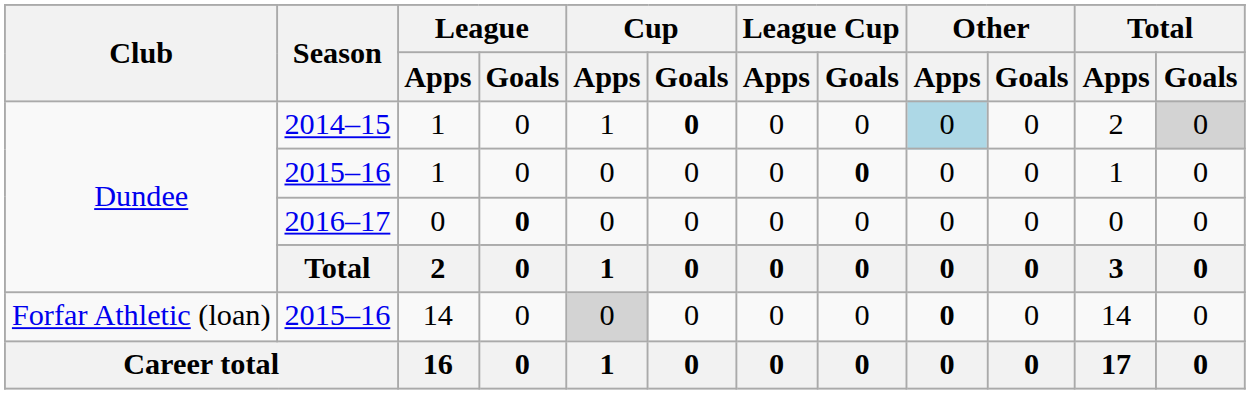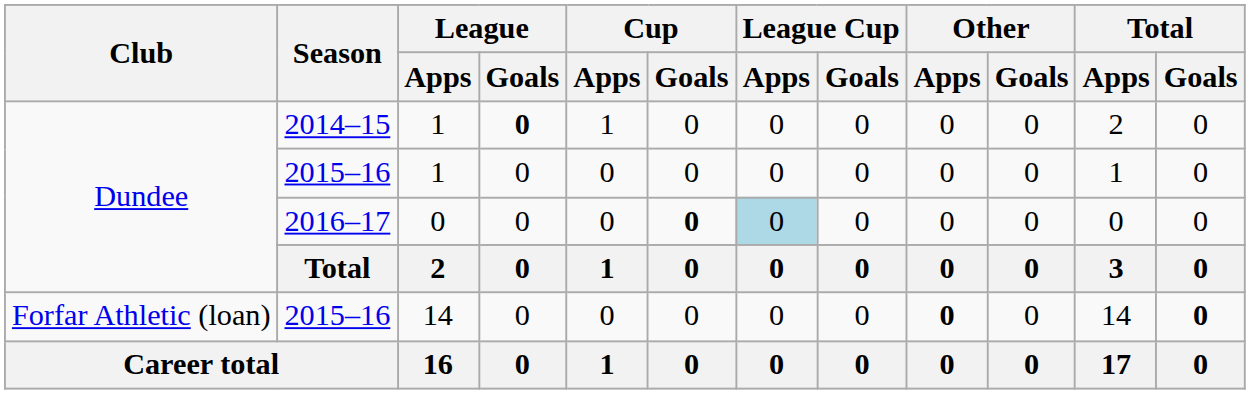(522, 124) normal -> (522, 124) bold
(691, 124) bold -> (691, 124) normal
(947, 124) lightblue background -> (947, 124) no background
(1201, 124) lightgrey background -> (1201, 124) no background
(862, 172) bold -> (862, 172) normal
(522, 220) bold -> (522, 220) normal
(691, 220) normal -> (691, 220) bold
(776, 220) no background -> (776, 220) lightblue background
(607, 316) lightgrey background -> (607, 316) no background
(1201, 316) normal -> (1201, 316) bold
